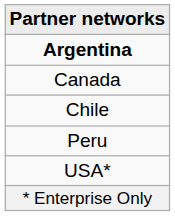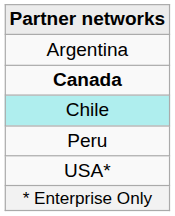(87, 49) bold -> (87, 49) normal
(87, 80) normal -> (87, 80) bold
(87, 110) no background -> (87, 110) paleturquoise background
